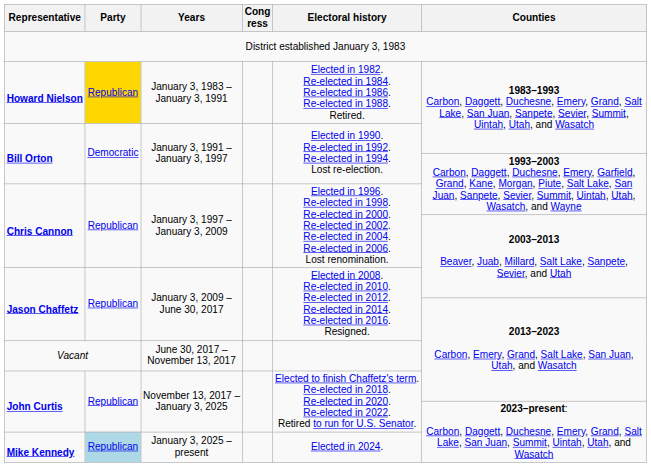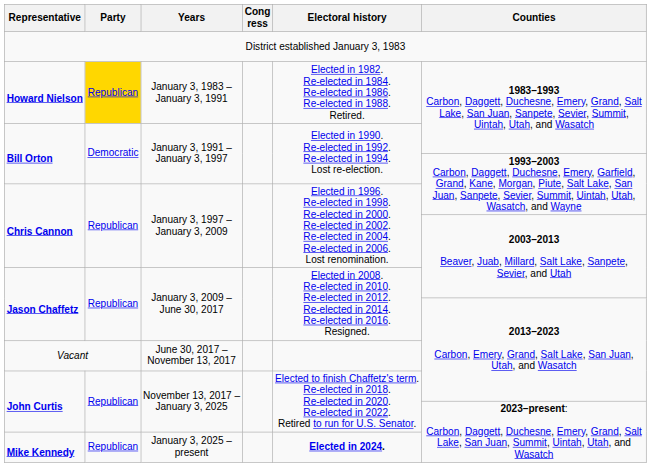(113, 447) lightblue background -> (113, 447) no background
(347, 447) normal -> (347, 447) bold
